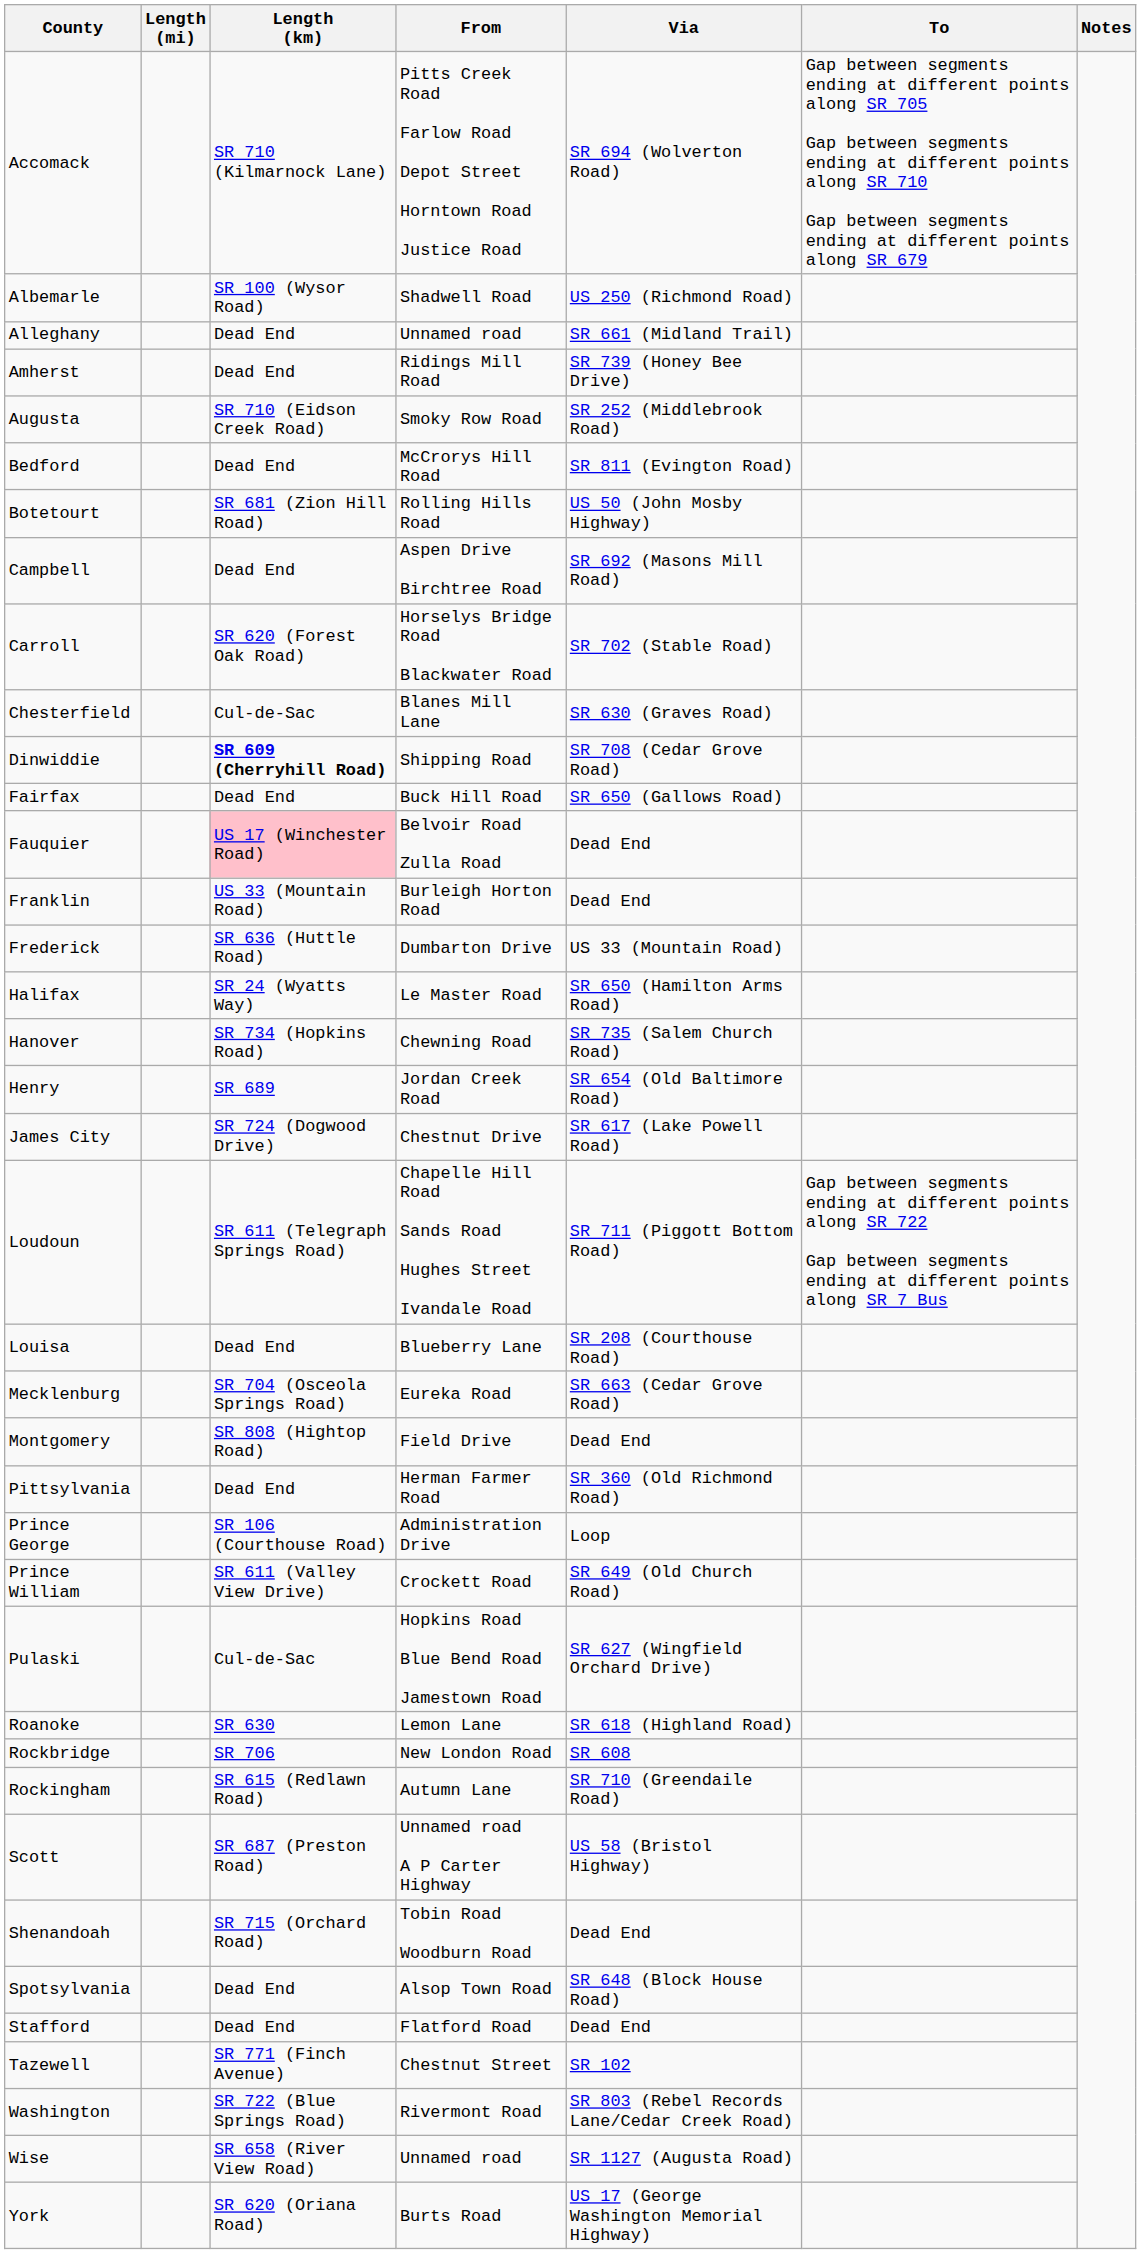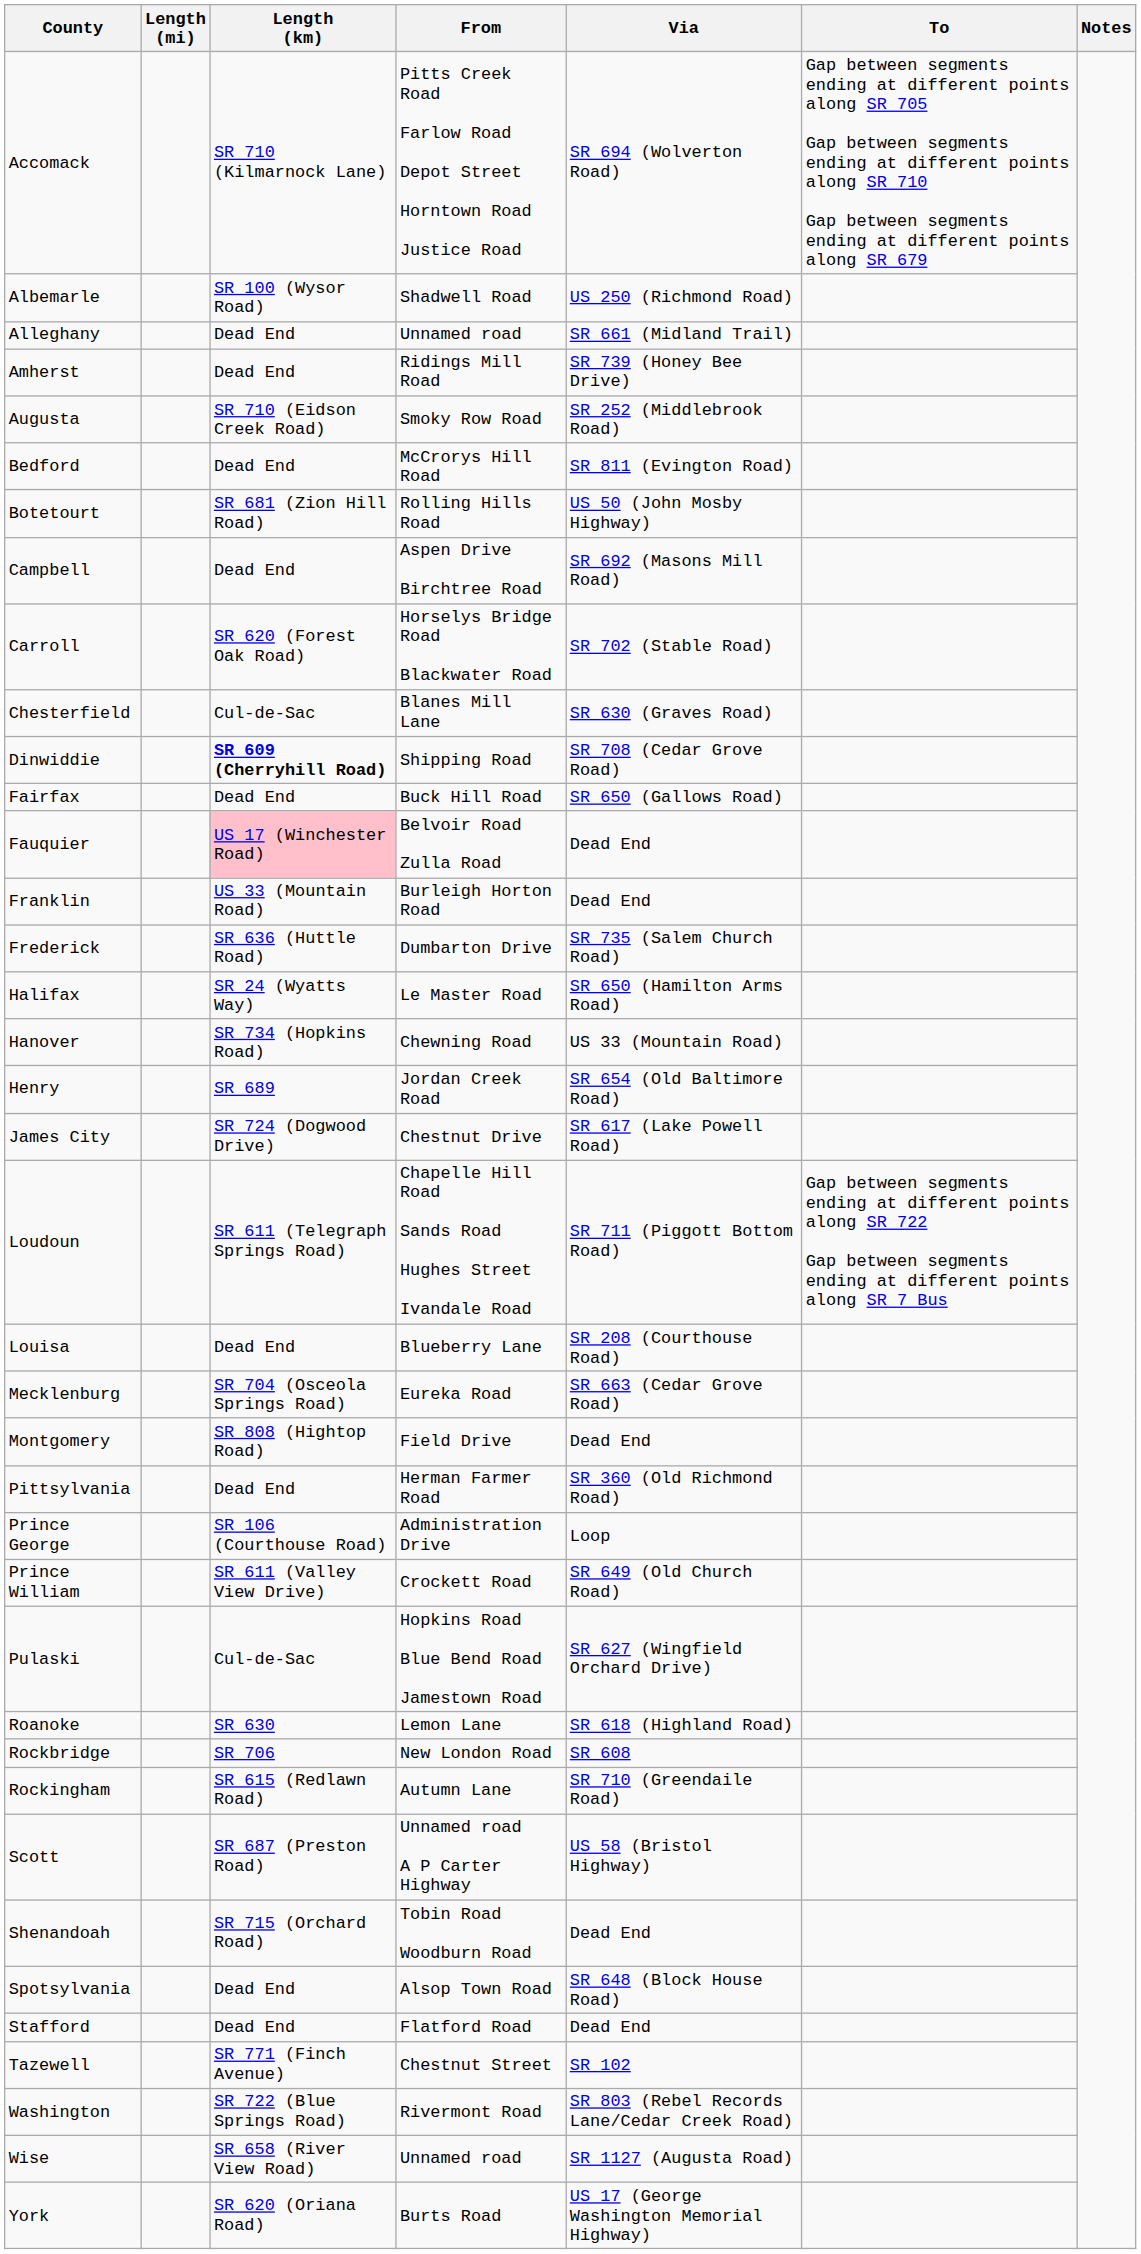(676, 948) US 33 (Mountain Road) -> (671, 948) SR 735 (Salem Church Road)
(671, 1042) SR 735 (Salem Church Road) -> (676, 1042) US 33 (Mountain Road)
